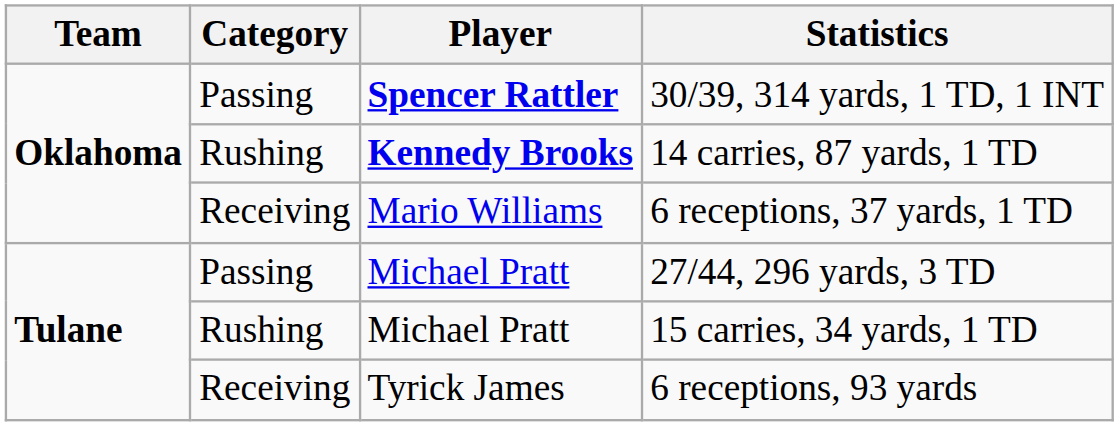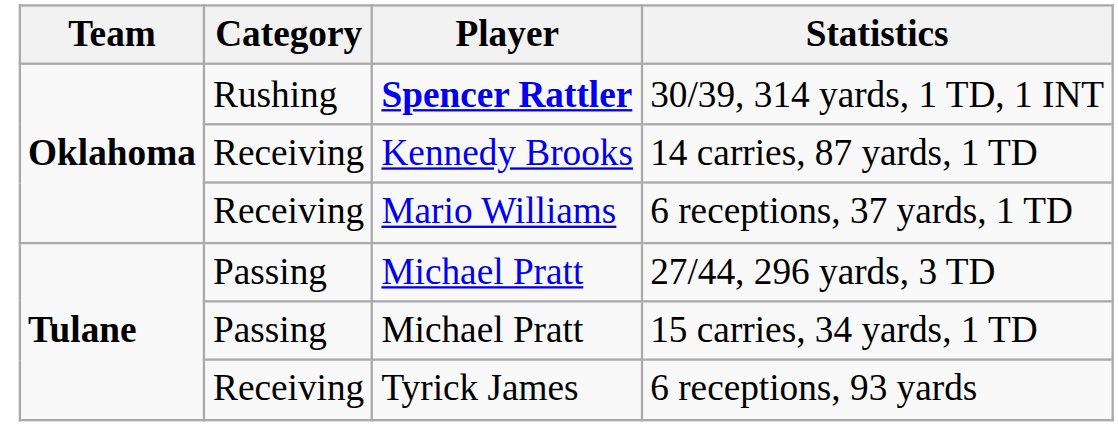(256, 93) Passing -> (275, 93) Rushing
(261, 152) Rushing -> (289, 152) Receiving
(500, 152) bold -> (507, 152) normal
(261, 329) Rushing -> (270, 329) Passing
